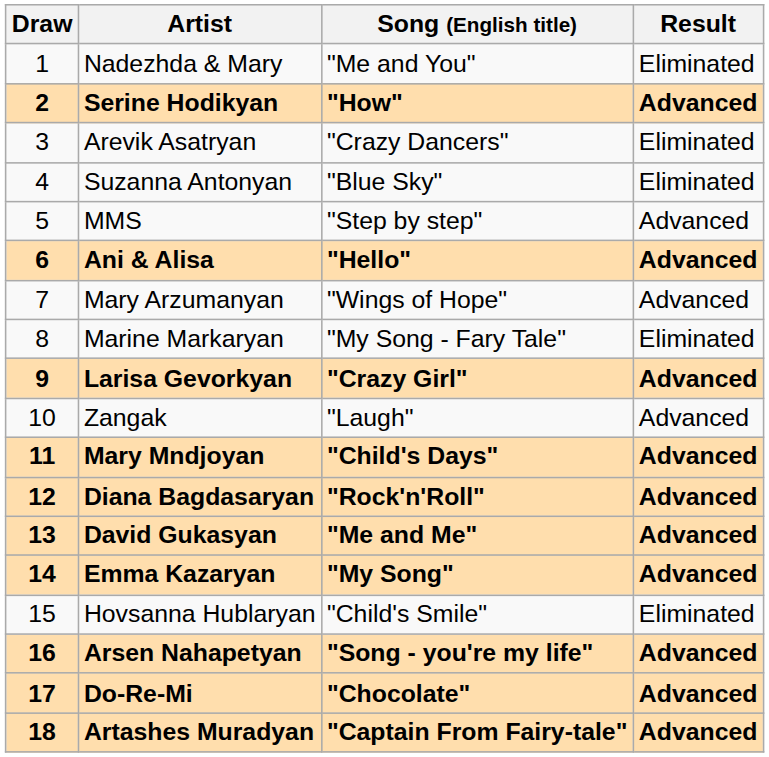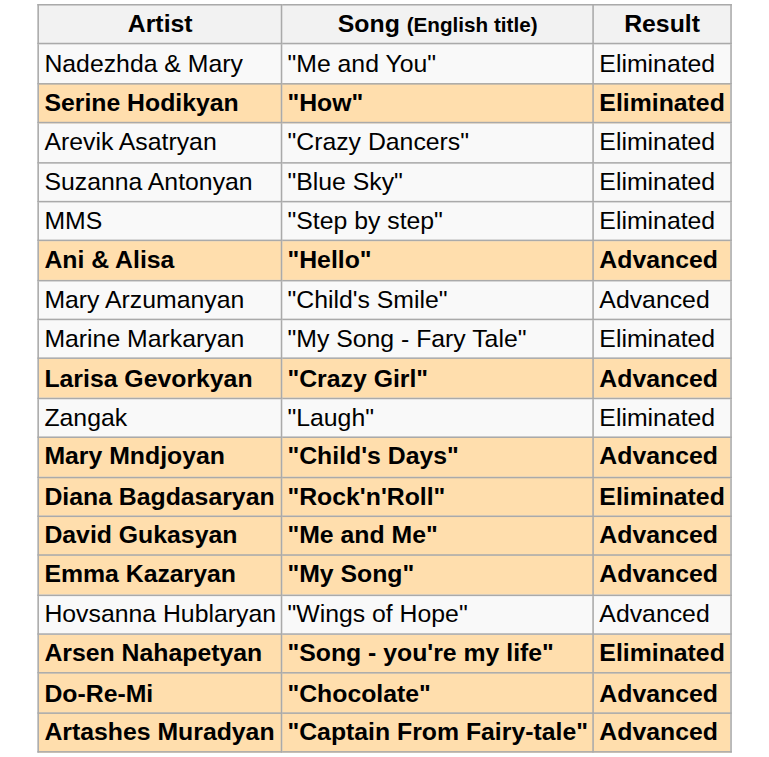- column: (42, 24)
(698, 102) Advanced -> (662, 102) Eliminated
(694, 220) Advanced -> (657, 220) Eliminated
(417, 299) "Wings of Hope" -> (368, 299) "Child's Smile"
(694, 417) Advanced -> (657, 417) Eliminated
(698, 496) Advanced -> (662, 496) Eliminated
(407, 614) "Child's Smile" -> (378, 614) "Wings of Hope"
(697, 614) Eliminated -> (655, 614) Advanced
(698, 653) Advanced -> (662, 653) Eliminated
